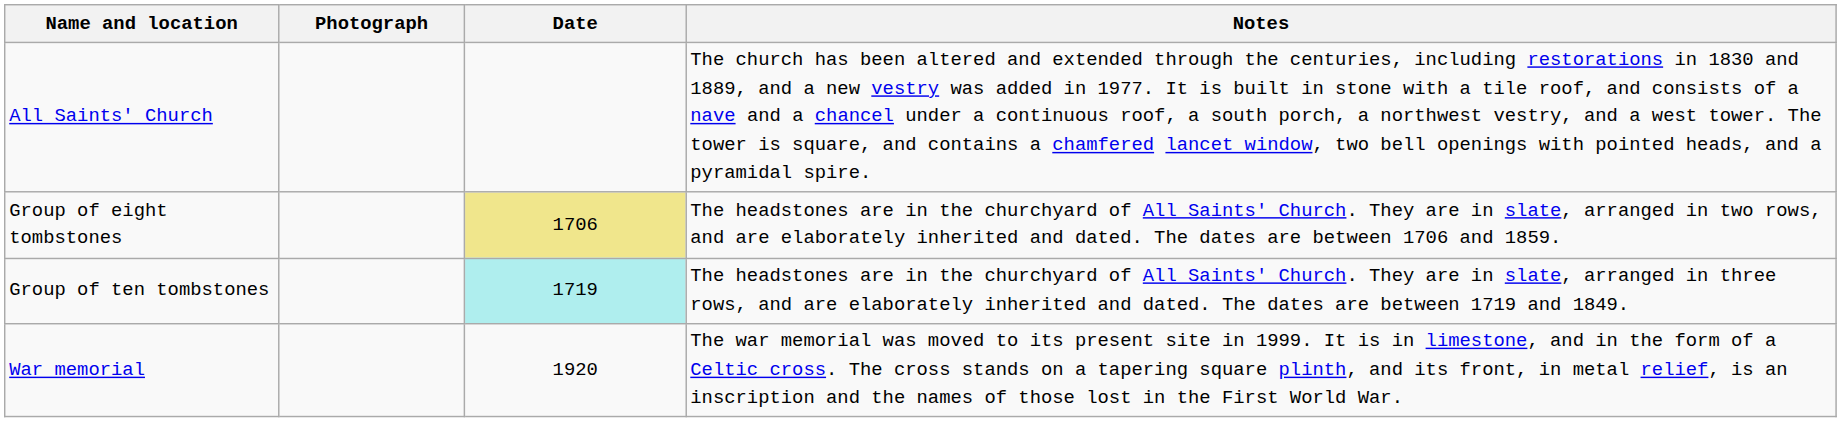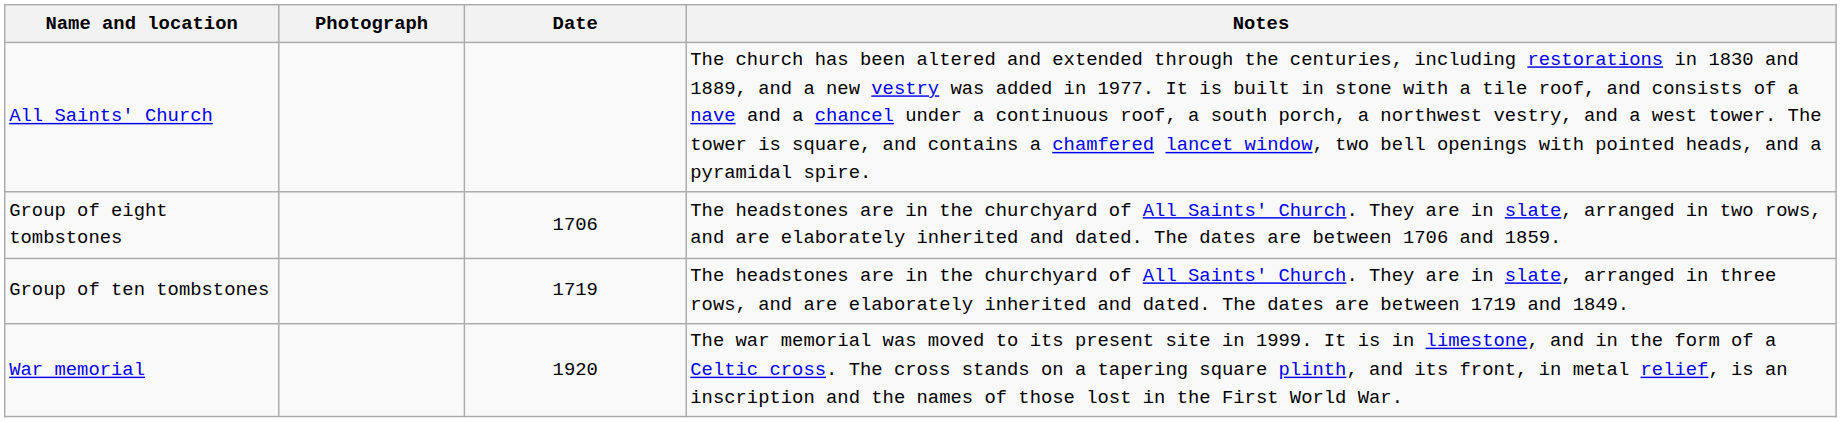(575, 225) khaki background -> (575, 225) no background
(575, 290) paleturquoise background -> (575, 290) no background
